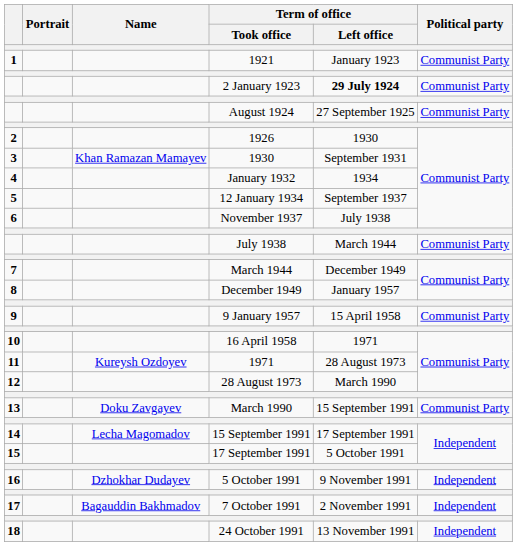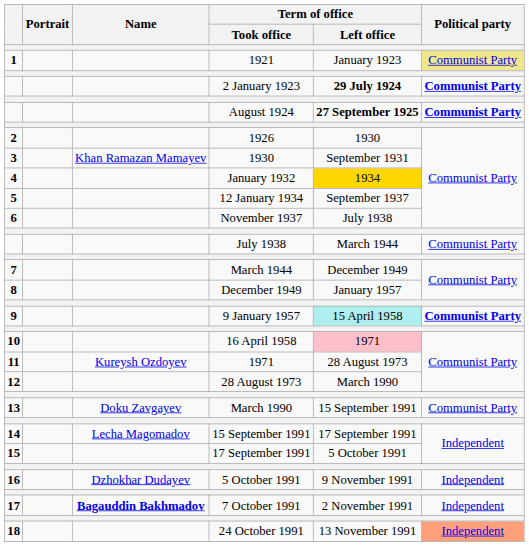(465, 60) no background -> (473, 60) khaki background
(465, 86) normal -> (473, 86) bold
(365, 112) normal -> (367, 112) bold
(465, 112) normal -> (473, 112) bold
(365, 178) no background -> (367, 178) gold background
(365, 315) no background -> (367, 315) paleturquoise background
(465, 315) normal -> (473, 315) bold
(365, 341) no background -> (367, 341) pink background
(141, 505) normal -> (141, 505) bold
(465, 531) no background -> (473, 531) lightsalmon background
